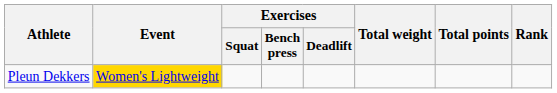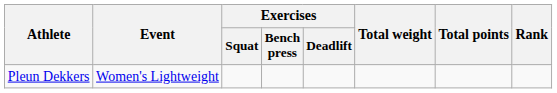(157, 76) gold background -> (157, 76) no background
